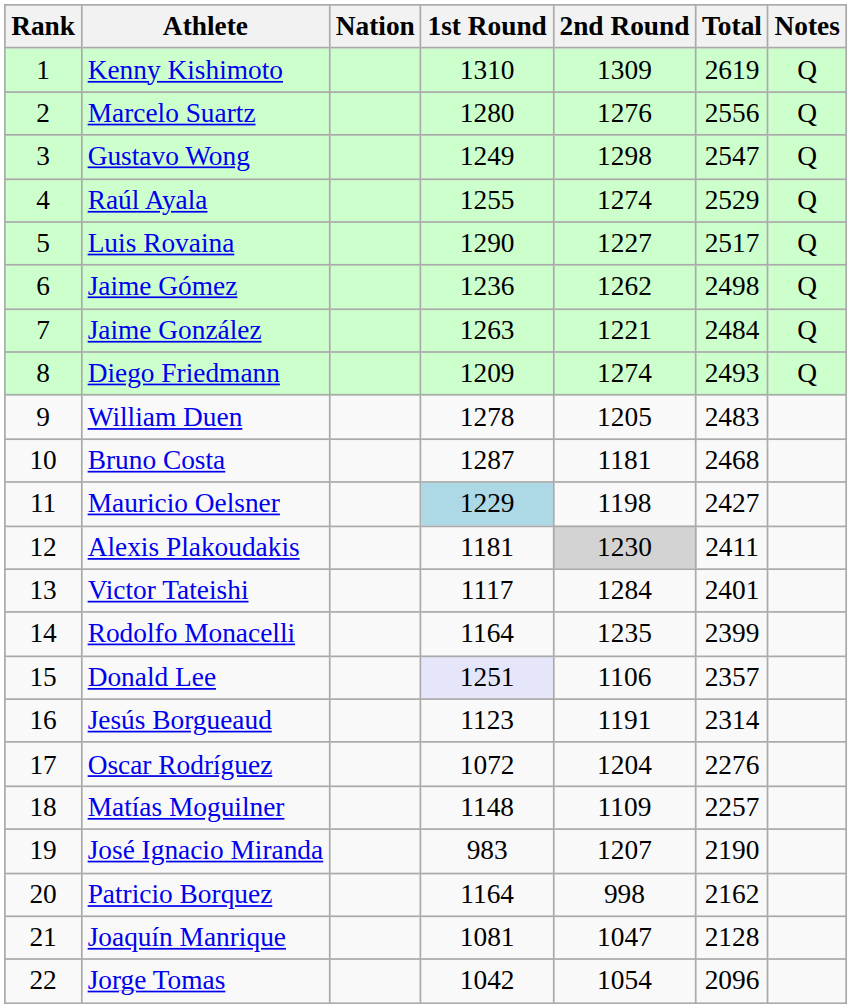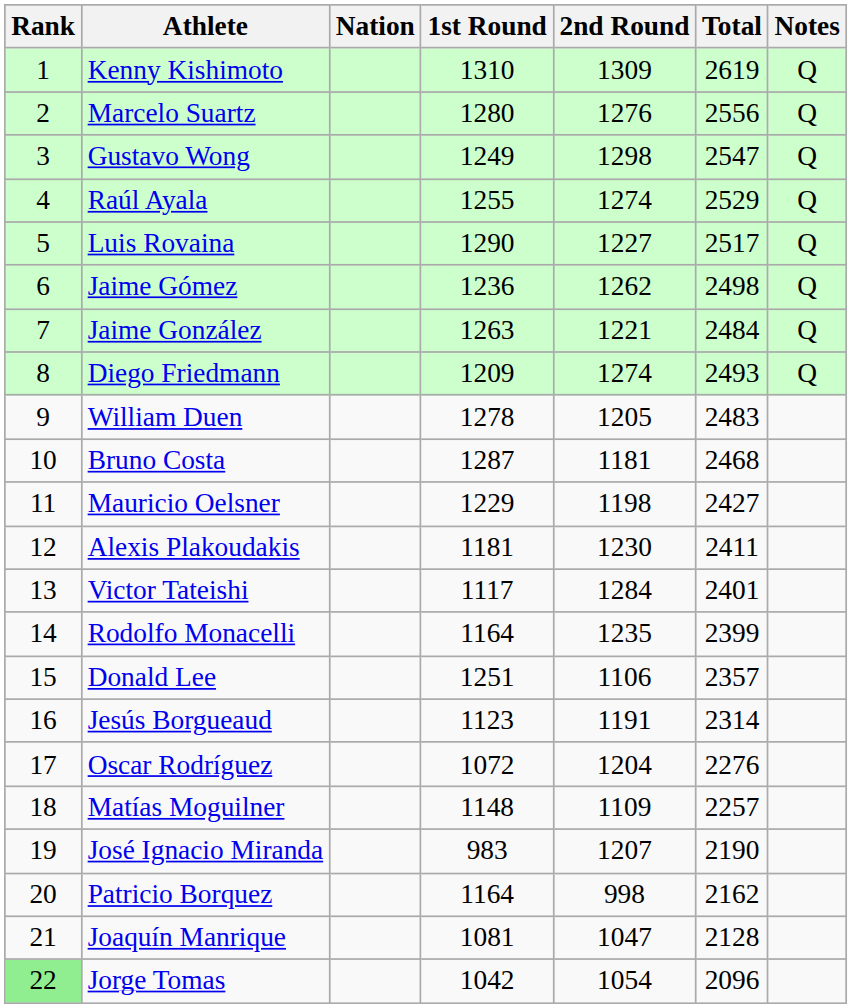(487, 503) lightblue background -> (487, 503) no background
(624, 546) lightgrey background -> (624, 546) no background
(487, 677) lavender background -> (487, 677) no background
(43, 980) no background -> (43, 980) lightgreen background
